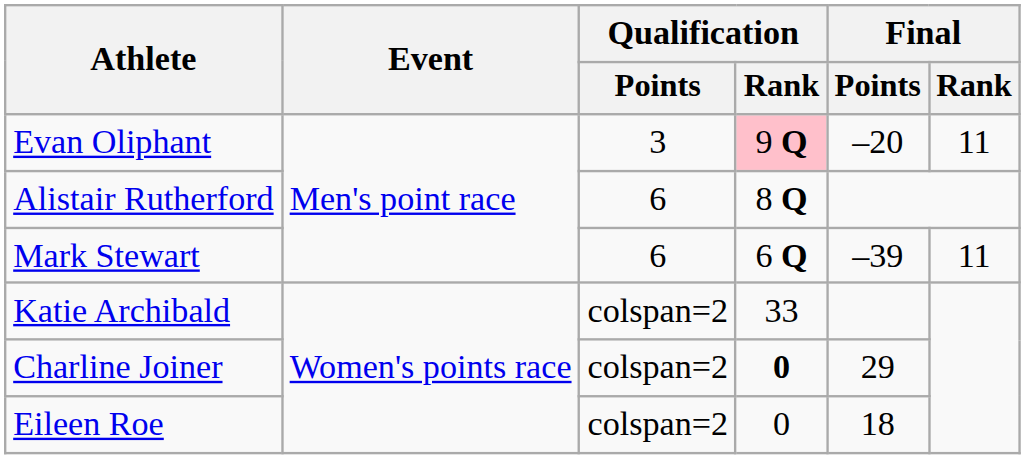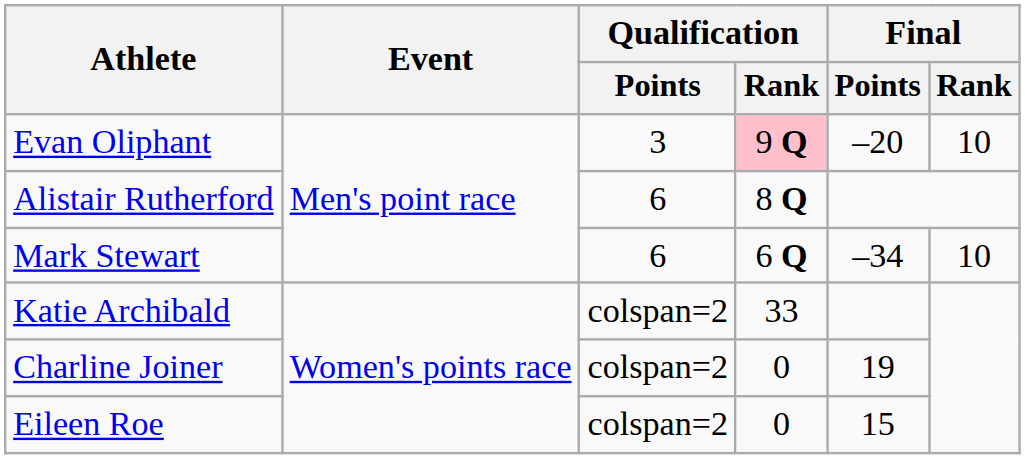(974, 142) 11 -> (974, 142) 10
(878, 255) –39 -> (878, 255) –34
(974, 255) 11 -> (974, 255) 10
(781, 367) bold -> (781, 367) normal
(878, 367) 29 -> (878, 367) 19
(878, 424) 18 -> (878, 424) 15
